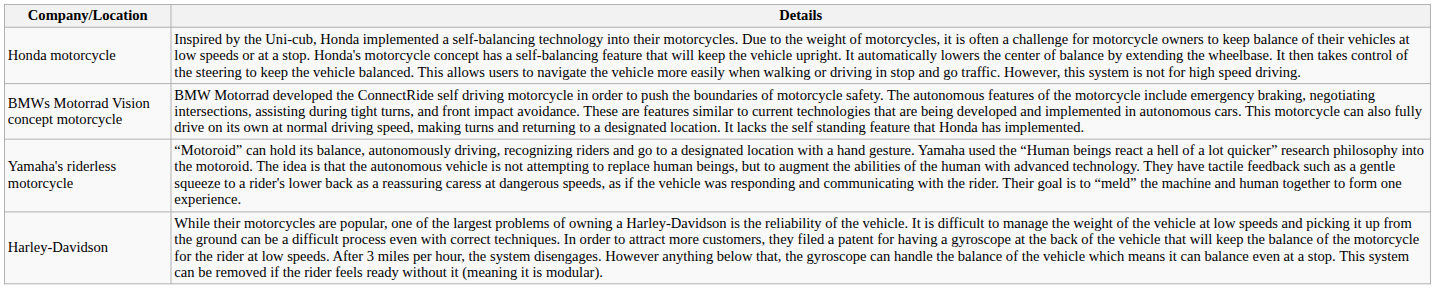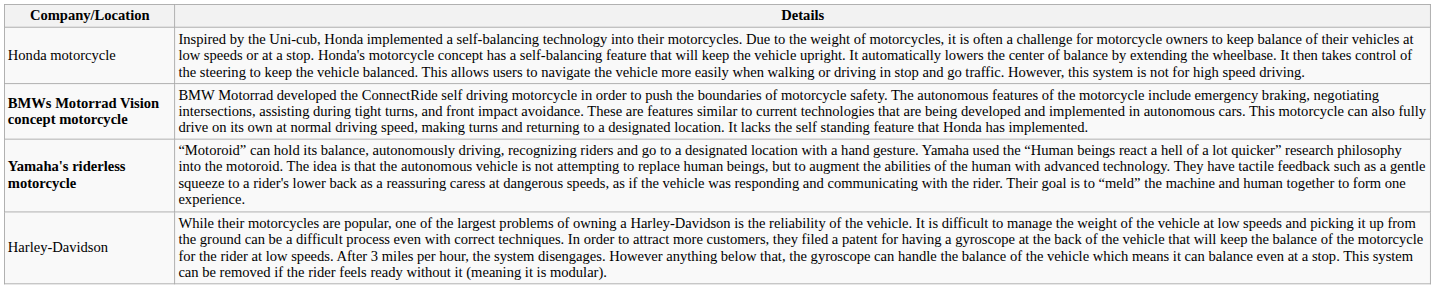(79, 111) normal -> (83, 111) bold
(62, 175) normal -> (67, 175) bold
